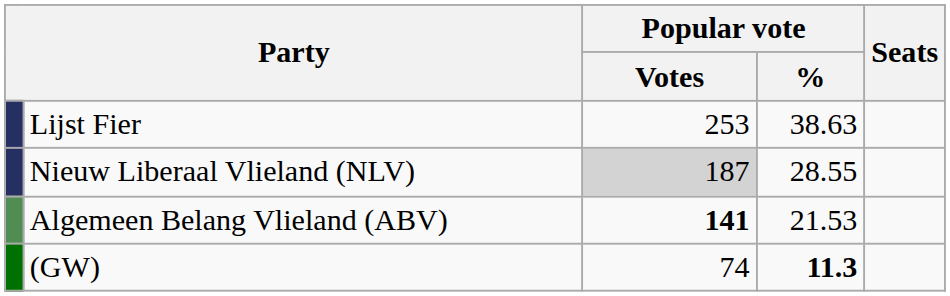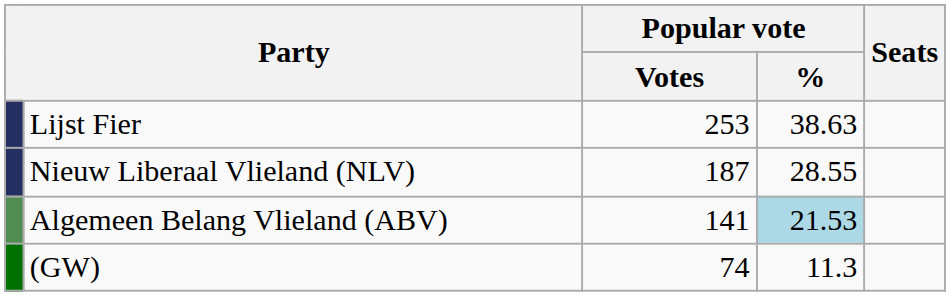(727, 171) lightgrey background -> (727, 171) no background
(727, 219) bold -> (727, 219) normal
(824, 219) no background -> (824, 219) lightblue background
(832, 266) bold -> (832, 266) normal
